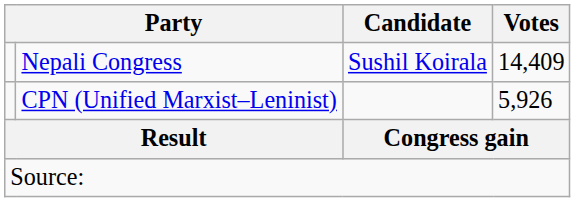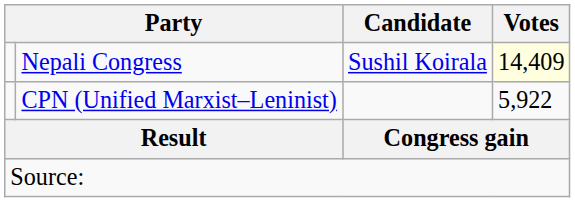(531, 61) no background -> (531, 61) lightyellow background
(525, 100) 5,926 -> (525, 100) 5,922
